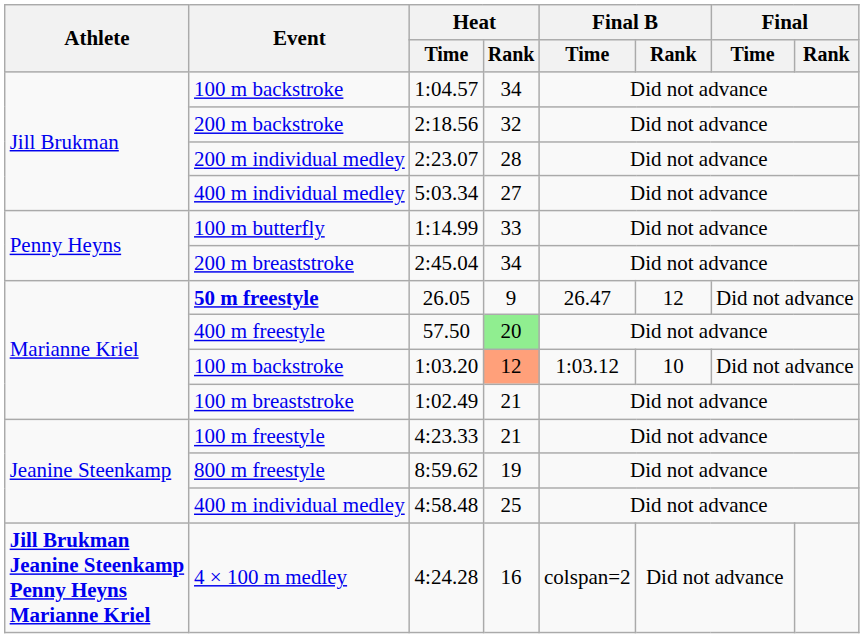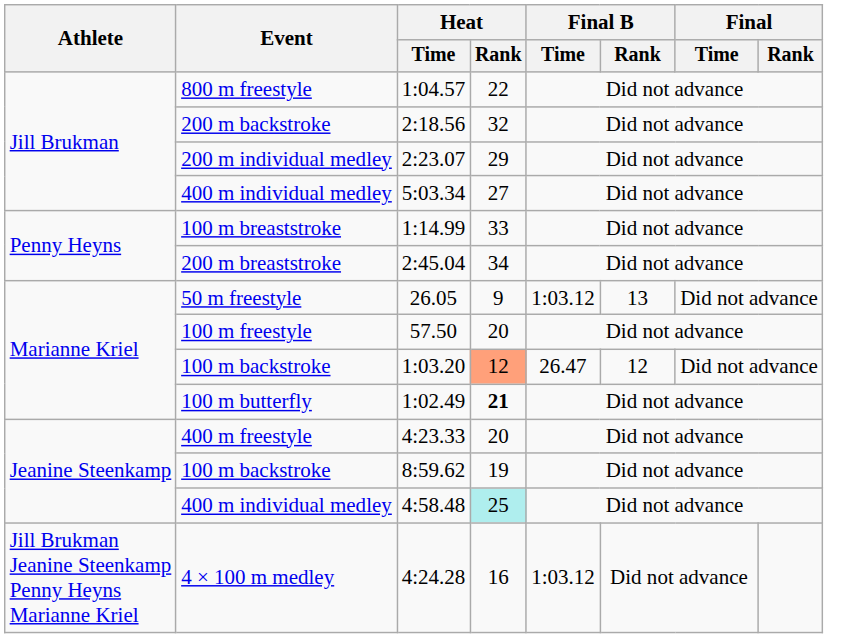(269, 89) 100 m backstroke -> (246, 89) 800 m freestyle
(511, 89) 34 -> (498, 89) 22
(511, 159) 28 -> (498, 159) 29
(259, 228) 100 m butterfly -> (261, 228) 100 m breaststroke
(256, 297) bold -> (241, 297) normal
(587, 297) 26.47 -> (563, 297) 1:03.12
(673, 297) 12 -> (637, 297) 13
(259, 332) 400 m freestyle -> (246, 332) 100 m freestyle
(511, 332) lightgreen background -> (498, 332) no background
(587, 367) 1:03.12 -> (563, 367) 26.47
(673, 367) 10 -> (637, 367) 12
(274, 401) 100 m breaststroke -> (246, 401) 100 m butterfly
(511, 401) normal -> (498, 401) bold
(259, 436) 100 m freestyle -> (246, 436) 400 m freestyle
(511, 436) 21 -> (498, 436) 20
(259, 471) 800 m freestyle -> (256, 471) 100 m backstroke
(511, 505) no background -> (498, 505) paleturquoise background
(97, 577) bold -> (90, 577) normal
(587, 577) colspan=2 -> (563, 577) 1:03.12
